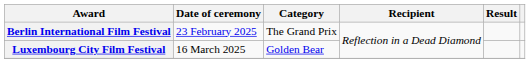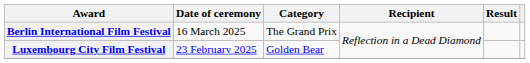(216, 31) 23 February 2025 -> (211, 31) 16 March 2025
(211, 49) 16 March 2025 -> (216, 49) 23 February 2025
